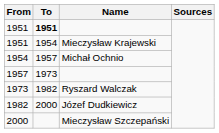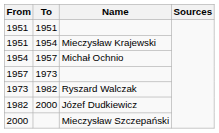(46, 27) bold -> (46, 27) normal
